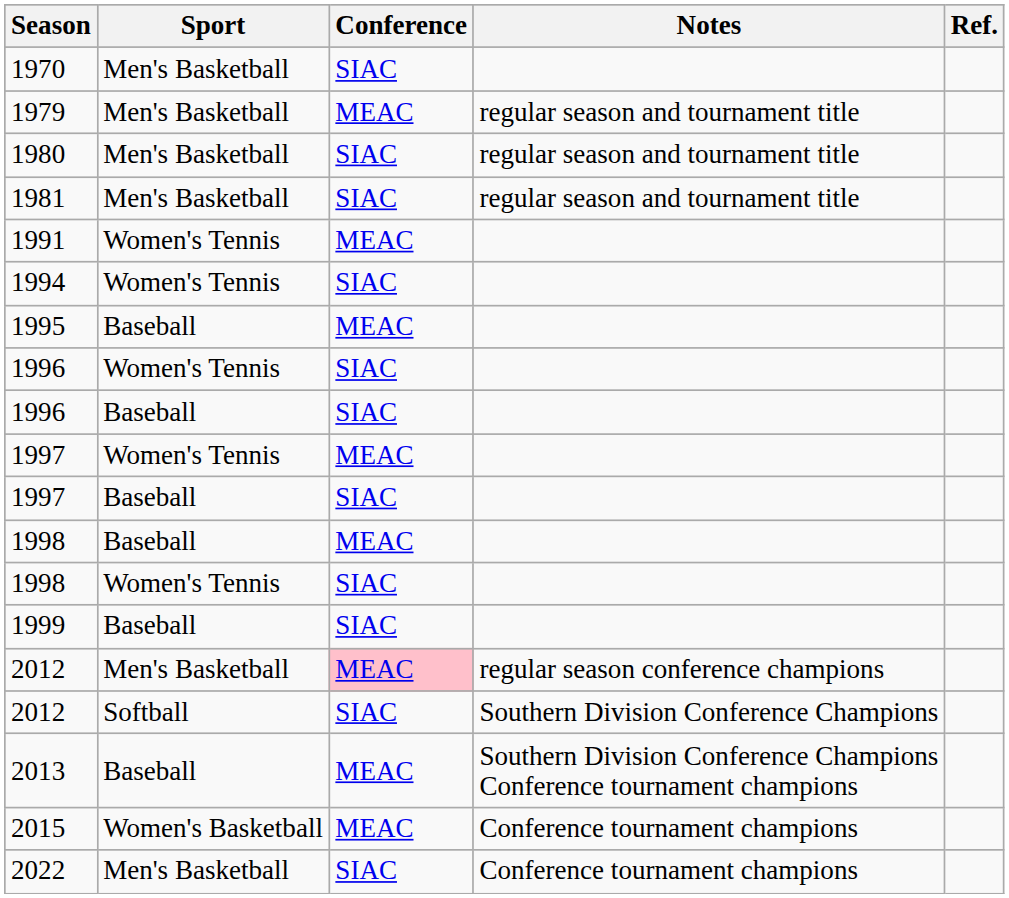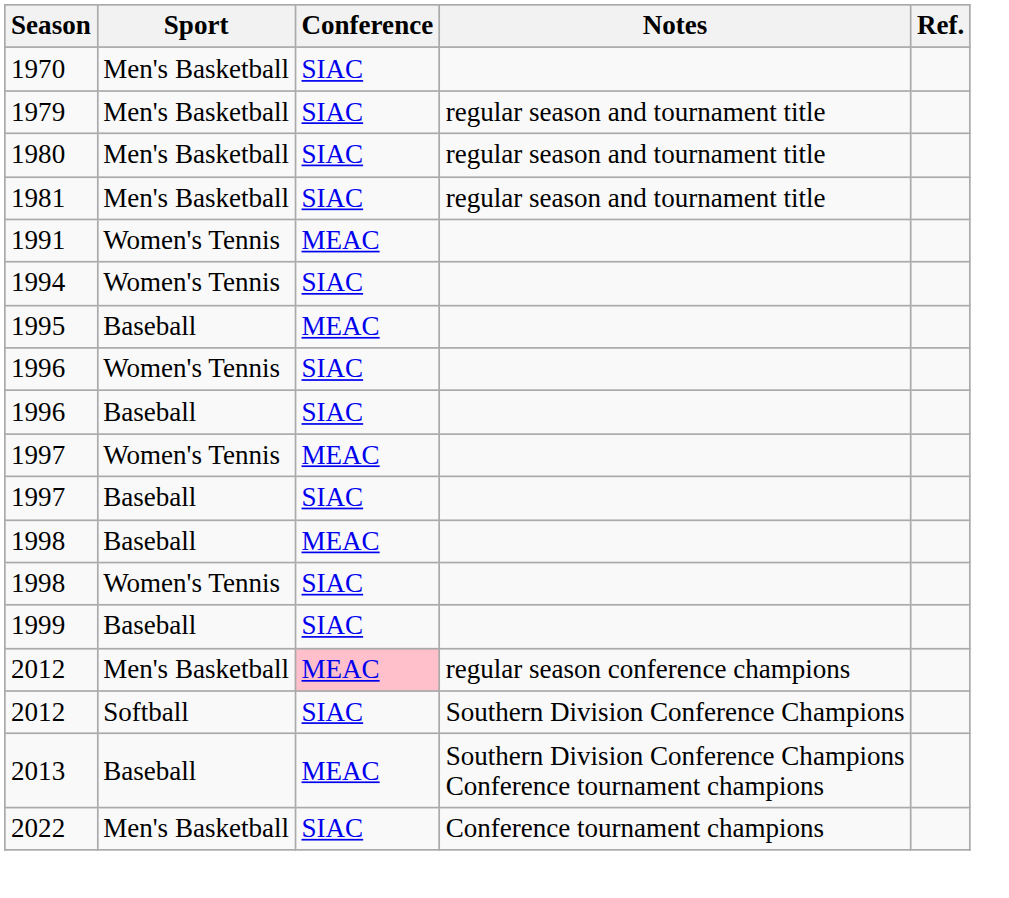(374, 111) MEAC -> (332, 111) SIAC
- row: (38, 828)
